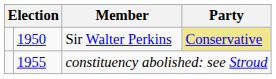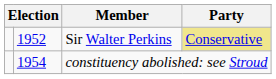(31, 39) 1950 -> (31, 39) 1952
(31, 62) 1955 -> (31, 62) 1954
